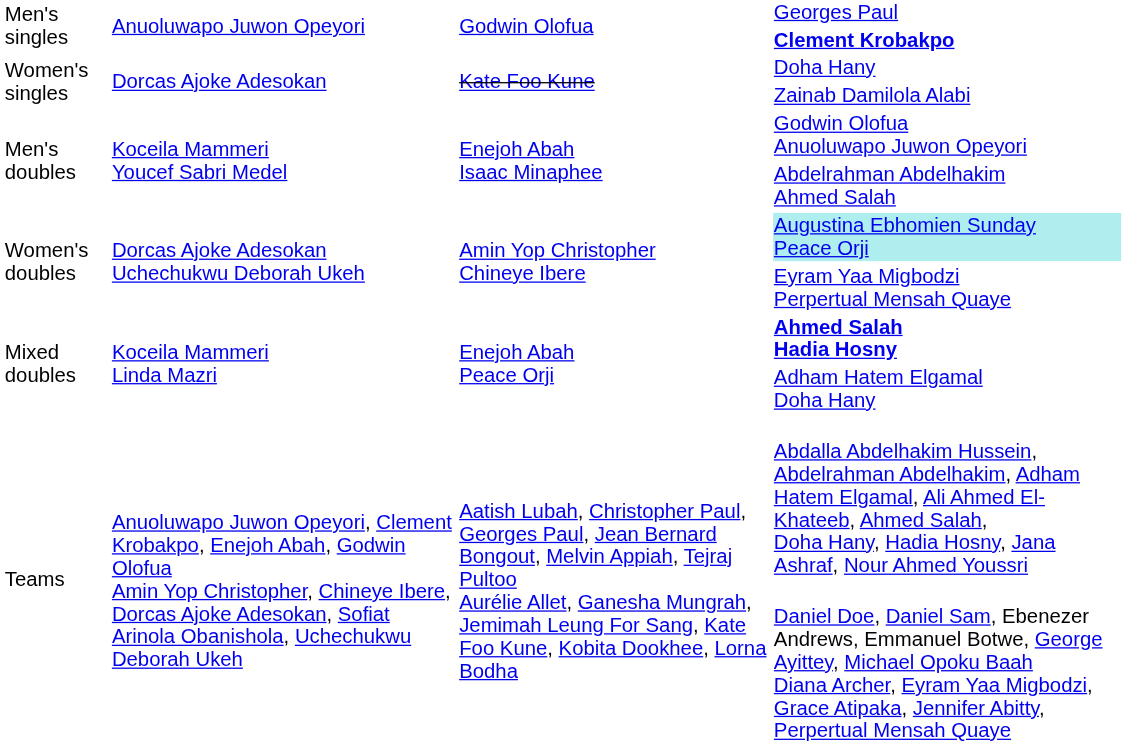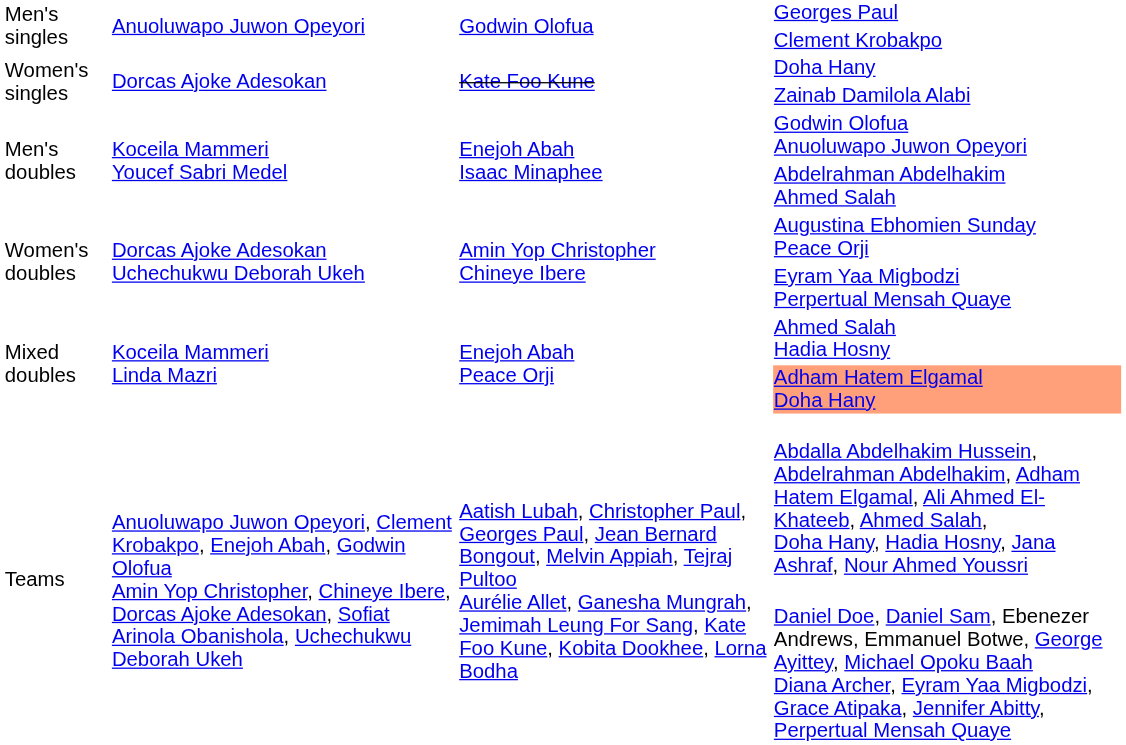(864, 40) bold -> (858, 40) normal
(905, 236) paleturquoise background -> (905, 236) no background
(838, 338) bold -> (835, 338) normal
(878, 389) no background -> (878, 389) lightsalmon background
